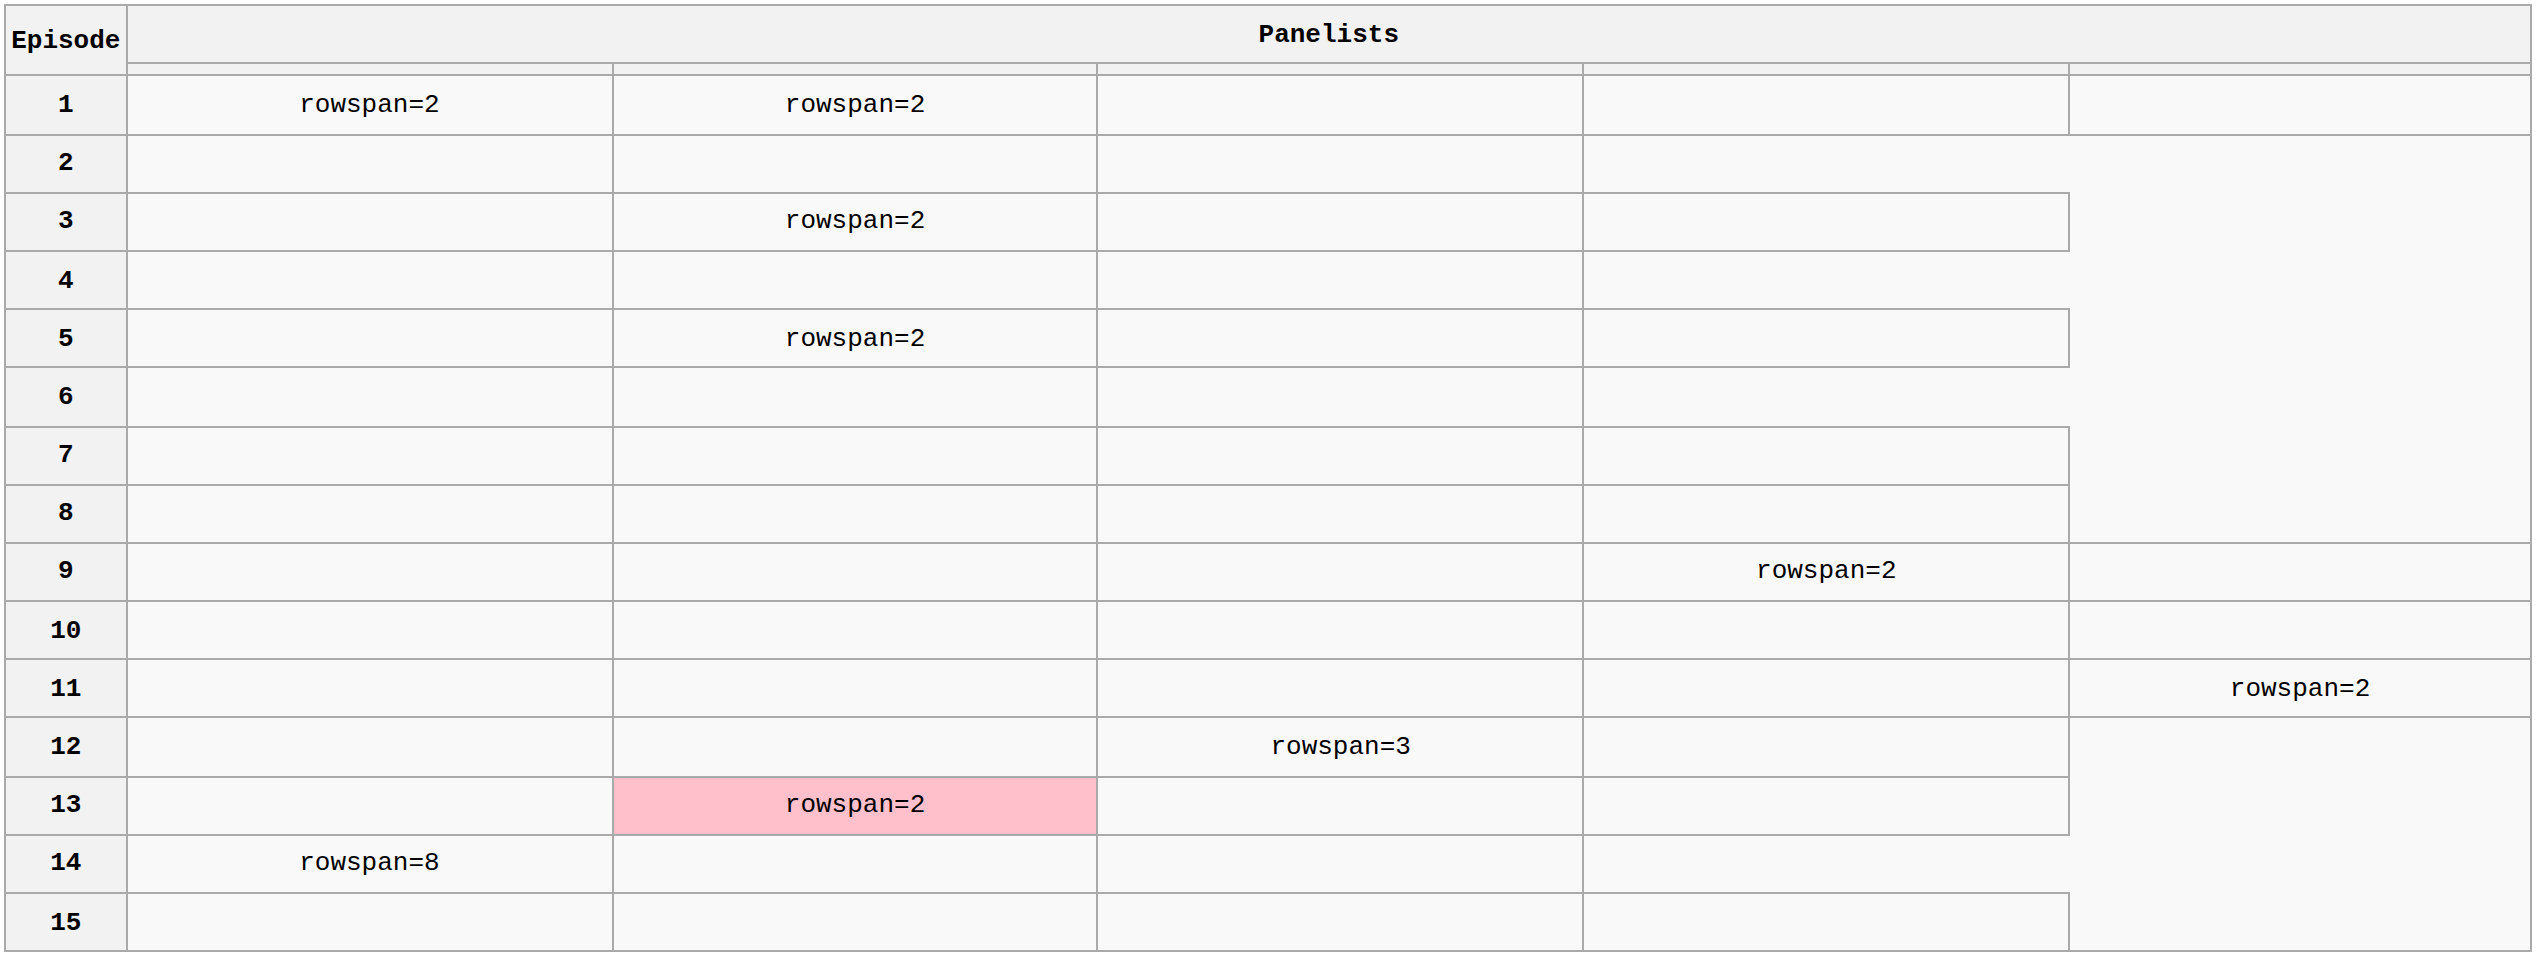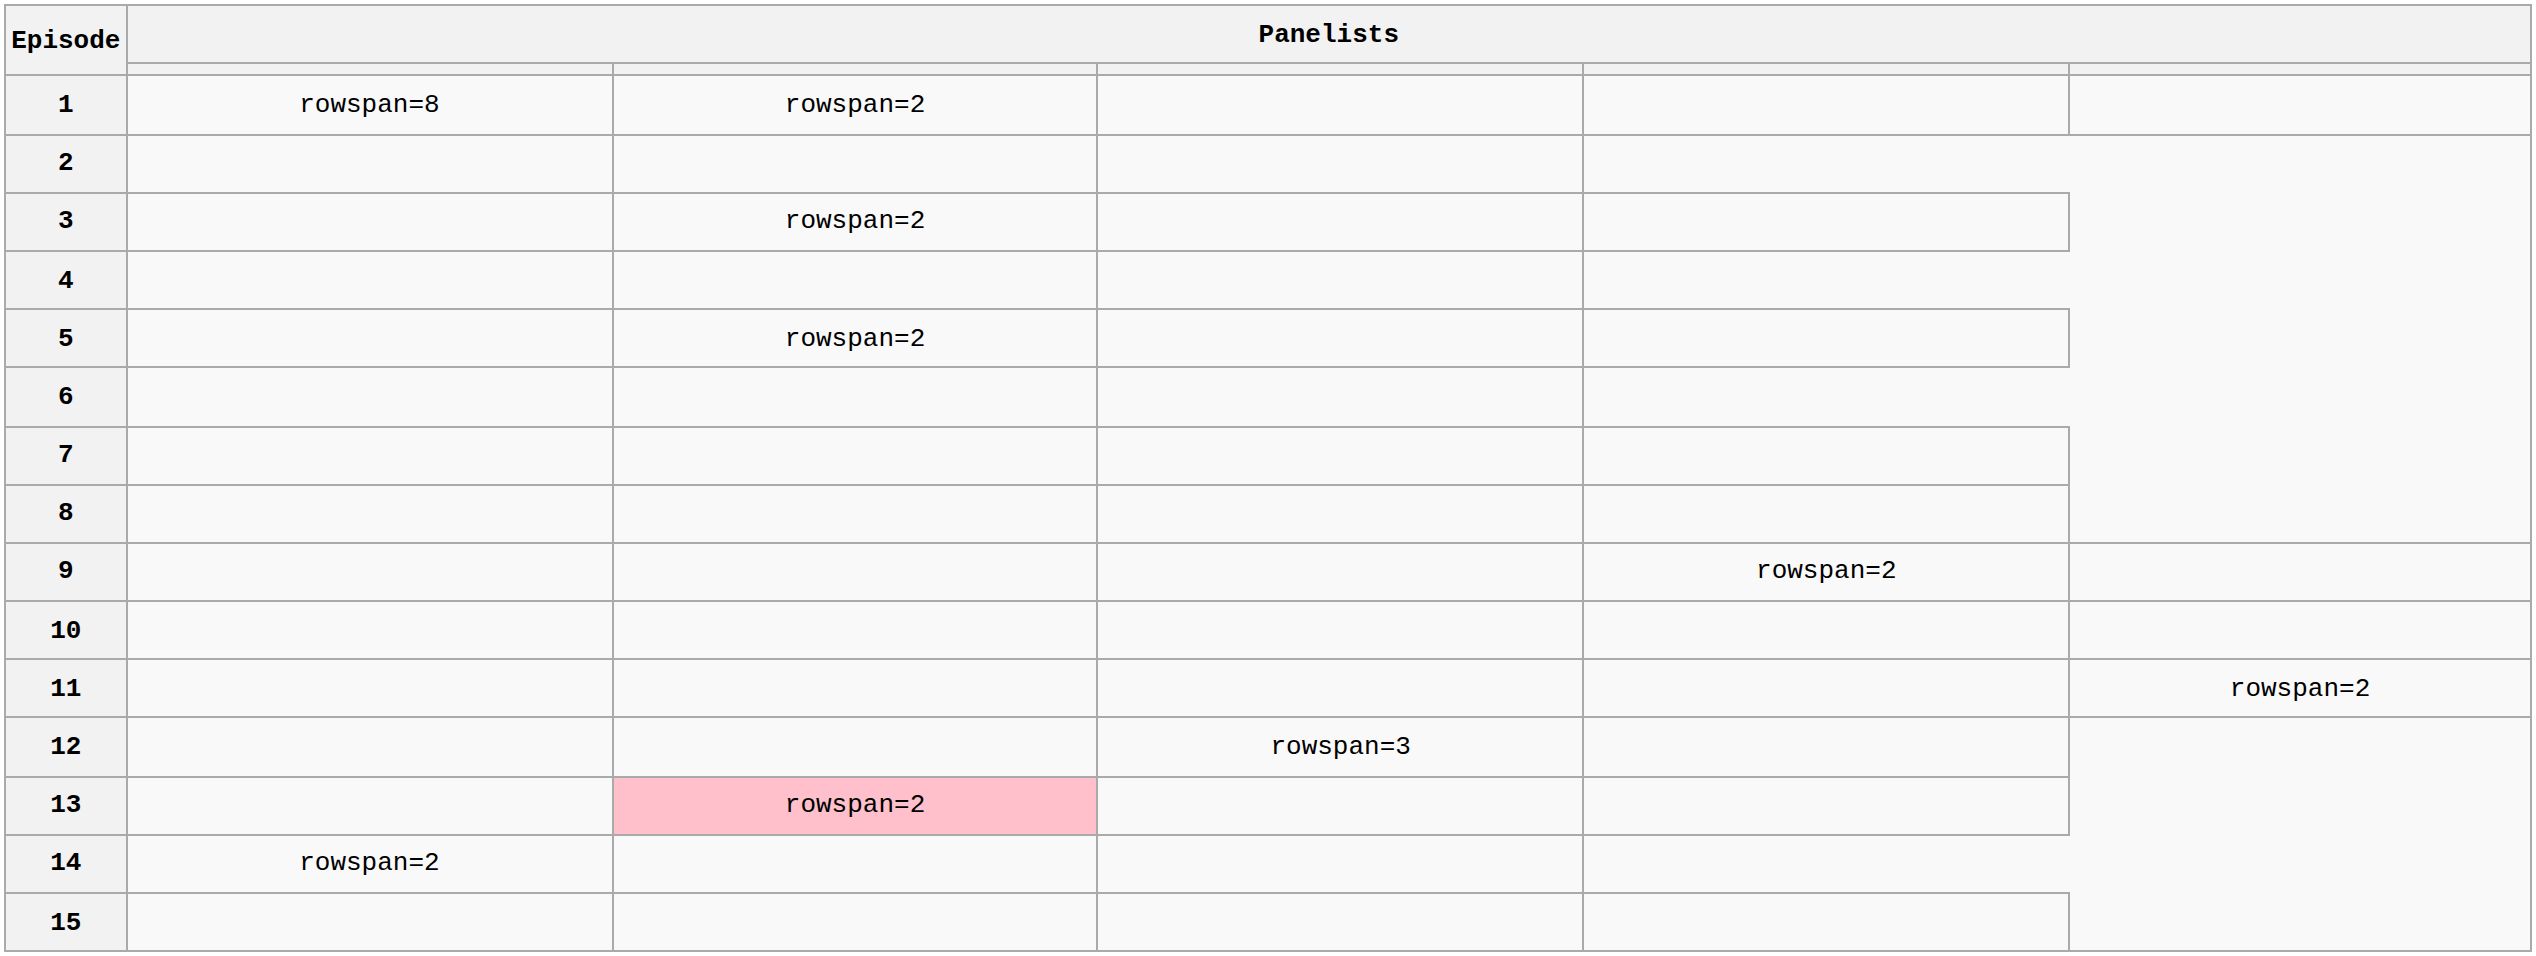(369, 105) rowspan=2 -> (369, 105) rowspan=8
(369, 864) rowspan=8 -> (369, 864) rowspan=2
